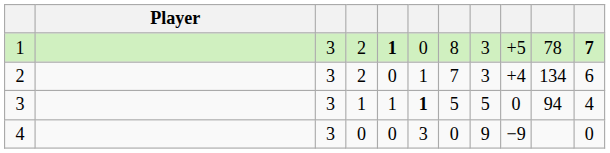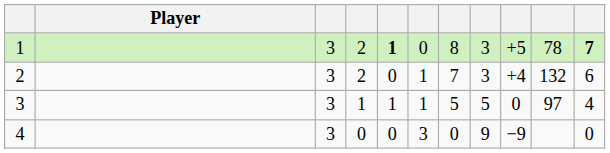(553, 76) 134 -> (553, 76) 132
(423, 104) bold -> (423, 104) normal
(553, 104) 94 -> (553, 104) 97
